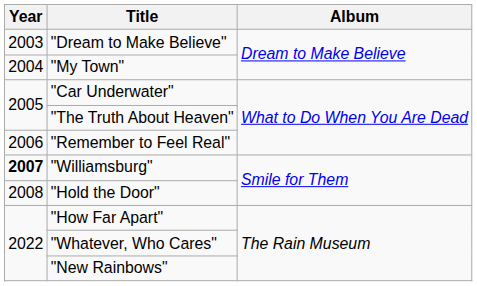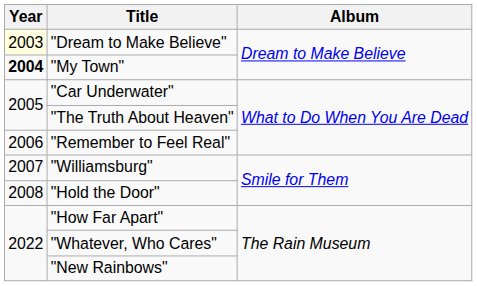(26, 42) no background -> (26, 42) lightyellow background
(26, 67) normal -> (26, 67) bold
(26, 167) bold -> (26, 167) normal
